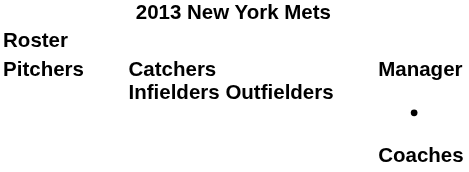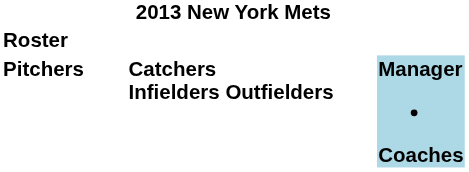(421, 112) no background -> (421, 112) lightblue background
